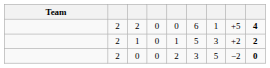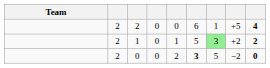(216, 41) no background -> (216, 41) lightgreen background
(196, 56) normal -> (196, 56) bold
